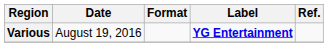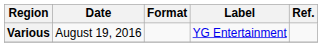(243, 32) bold -> (240, 32) normal
